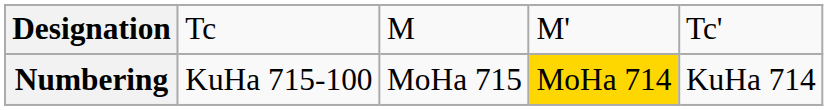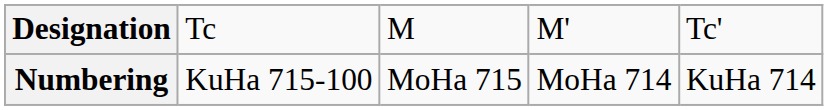(604, 79) gold background -> (604, 79) no background
